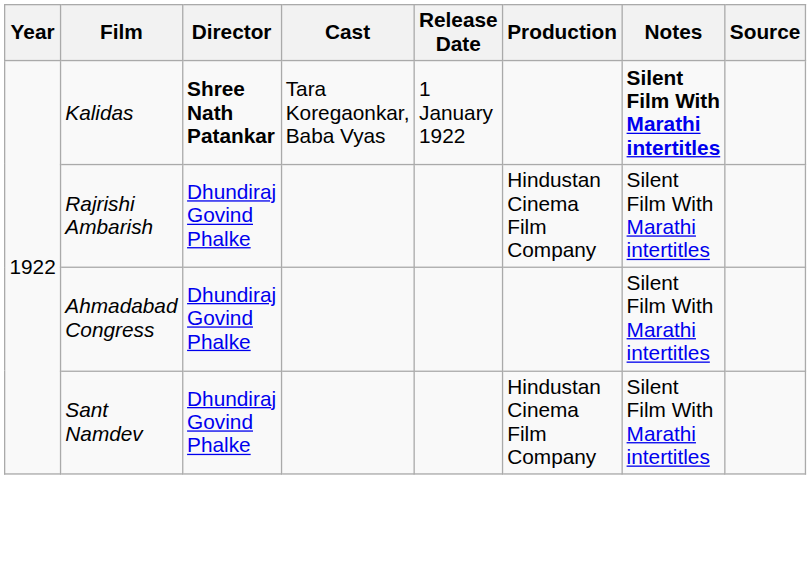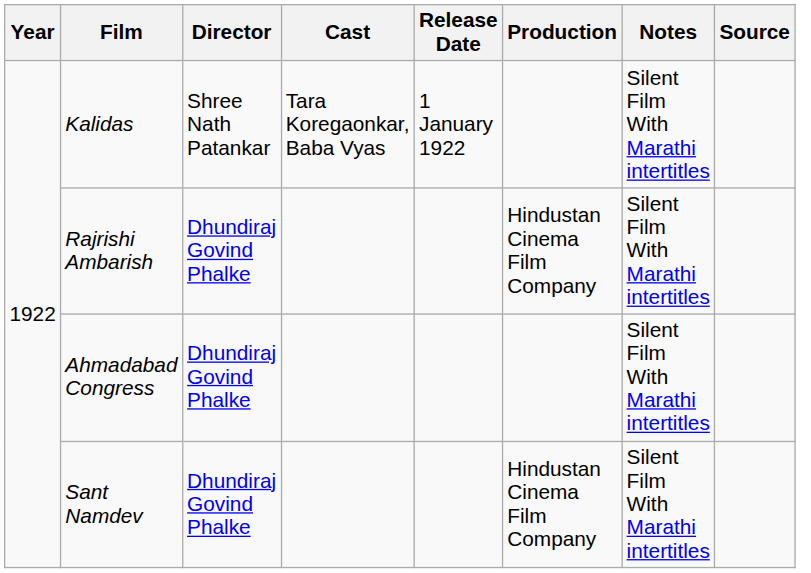(231, 112) bold -> (229, 124) normal
(673, 112) bold -> (668, 124) normal
